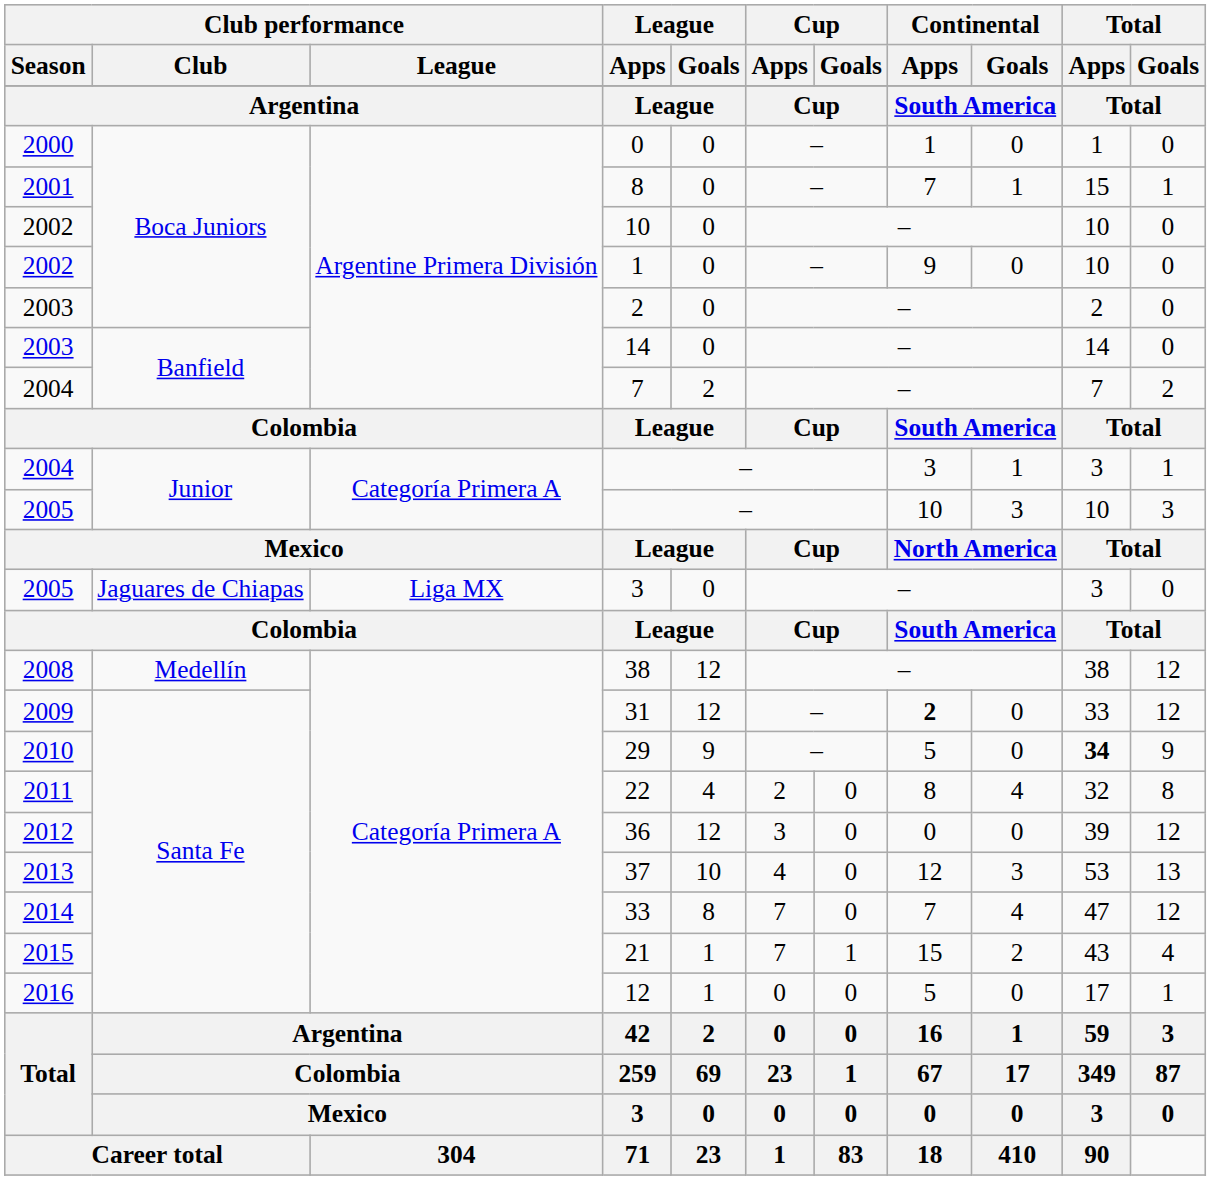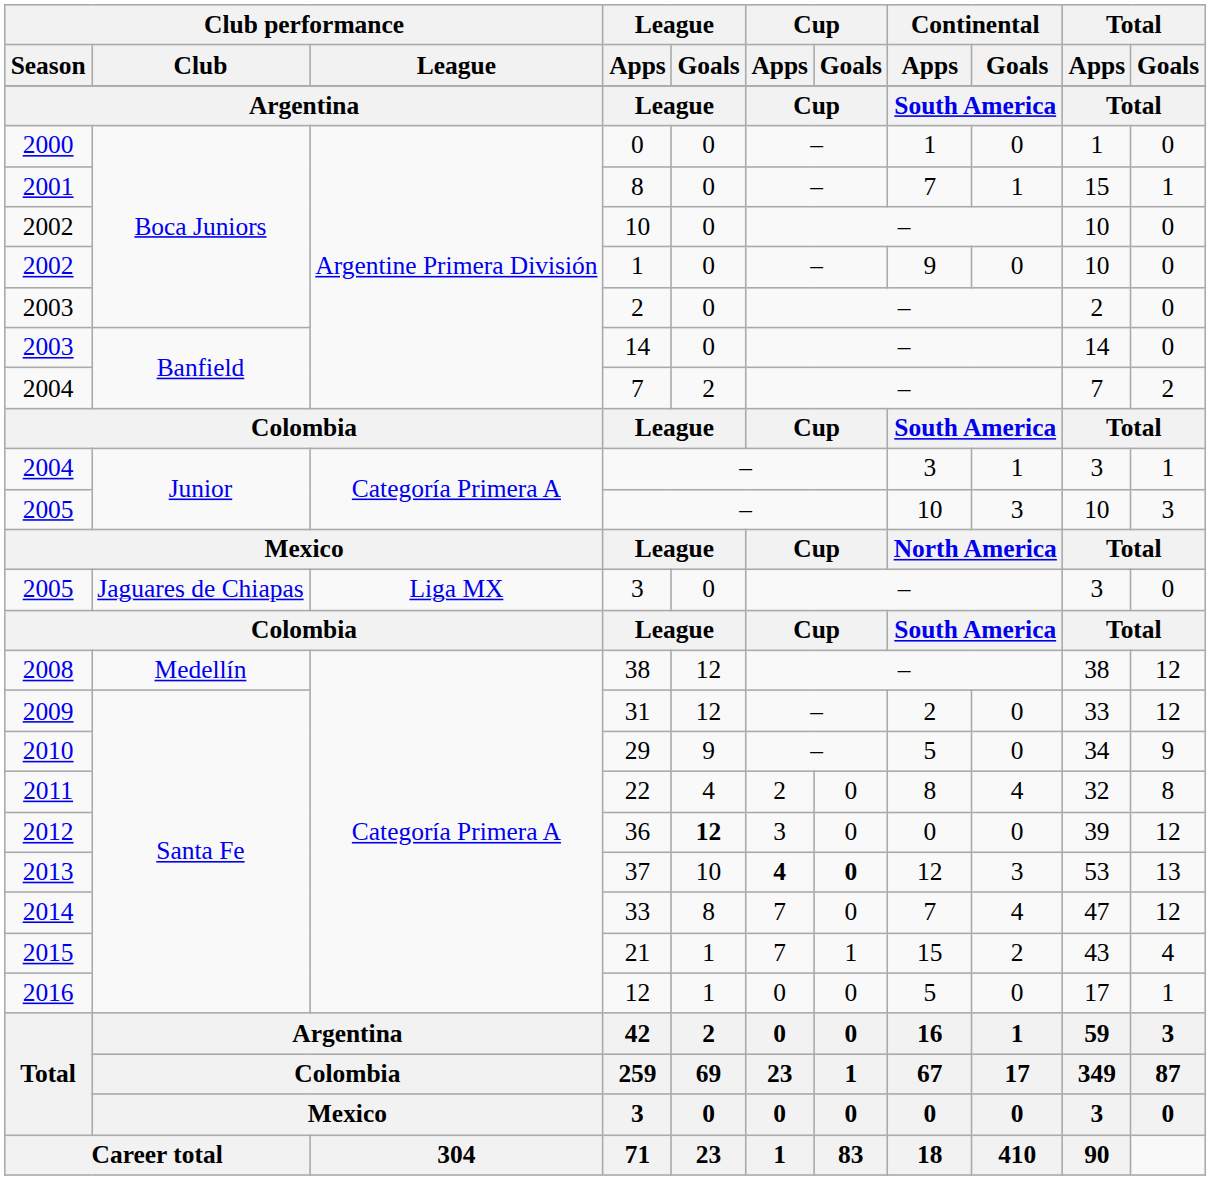(930, 710) bold -> (930, 710) normal
(1097, 750) bold -> (1097, 750) normal
(709, 831) normal -> (709, 831) bold
(780, 871) normal -> (780, 871) bold
(851, 871) normal -> (851, 871) bold
